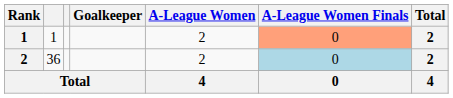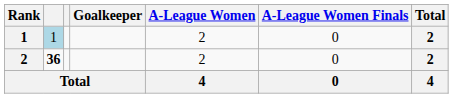(54, 37) no background -> (54, 37) lightblue background
(335, 37) lightsalmon background -> (335, 37) no background
(54, 59) normal -> (54, 59) bold
(335, 59) lightblue background -> (335, 59) no background
